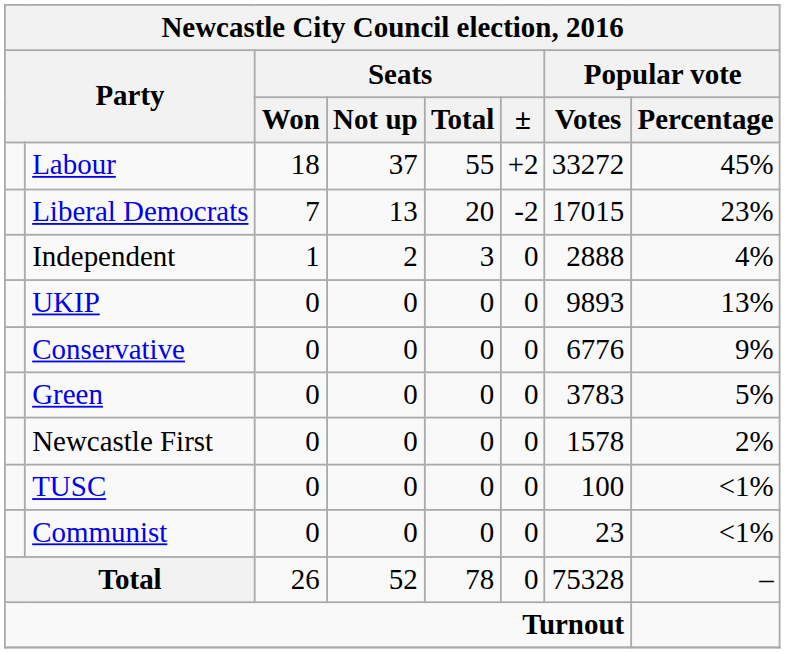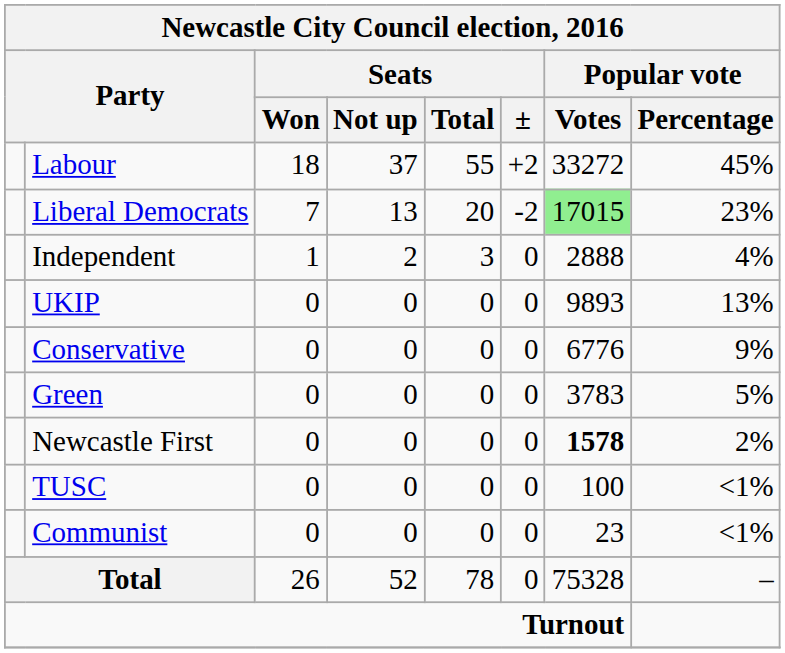(588, 211) no background -> (588, 211) lightgreen background
(595, 440) normal -> (595, 440) bold
